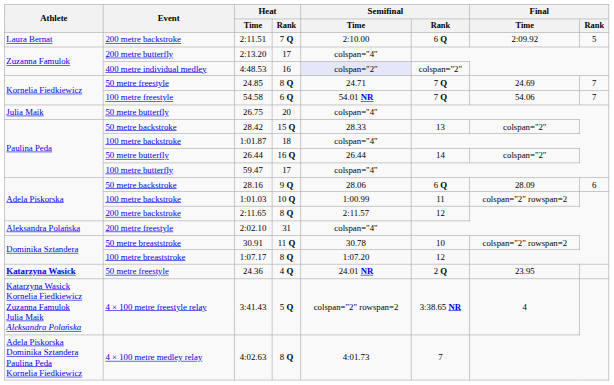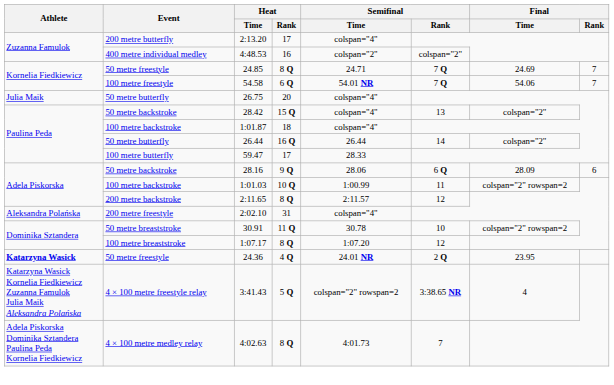- row: (253, 40)
(356, 69) lavender background -> (356, 54) no background
(356, 127) 28.33 -> (356, 112) colspan="4"
(356, 170) colspan="4" -> (356, 156) 28.33
